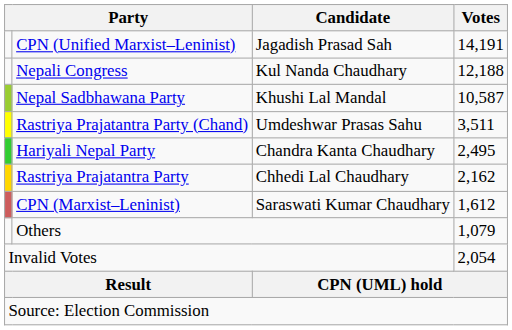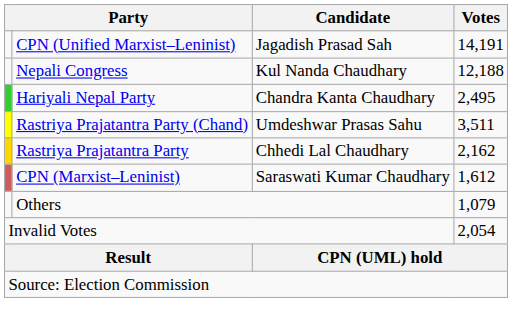- row: (101, 97)
rows swapped: (132, 124) <-> (86, 151)
